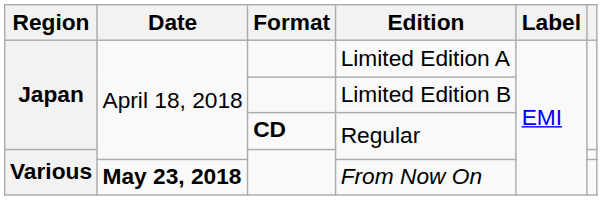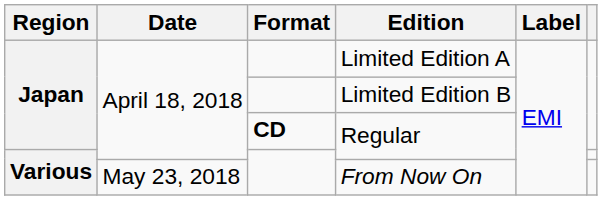(172, 177) bold -> (171, 177) normal
